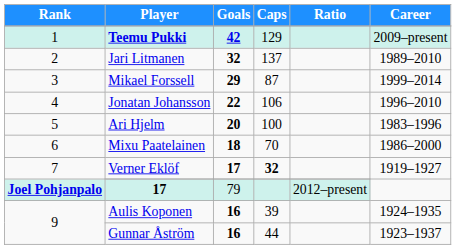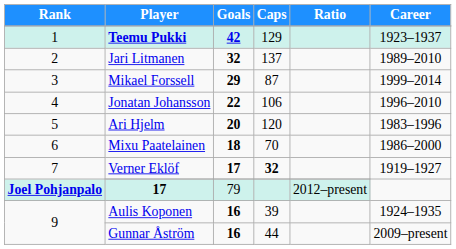(410, 37) 2009–present -> (410, 37) 1923–1937
(272, 124) 100 -> (272, 124) 120
(410, 233) 1923–1937 -> (410, 233) 2009–present
